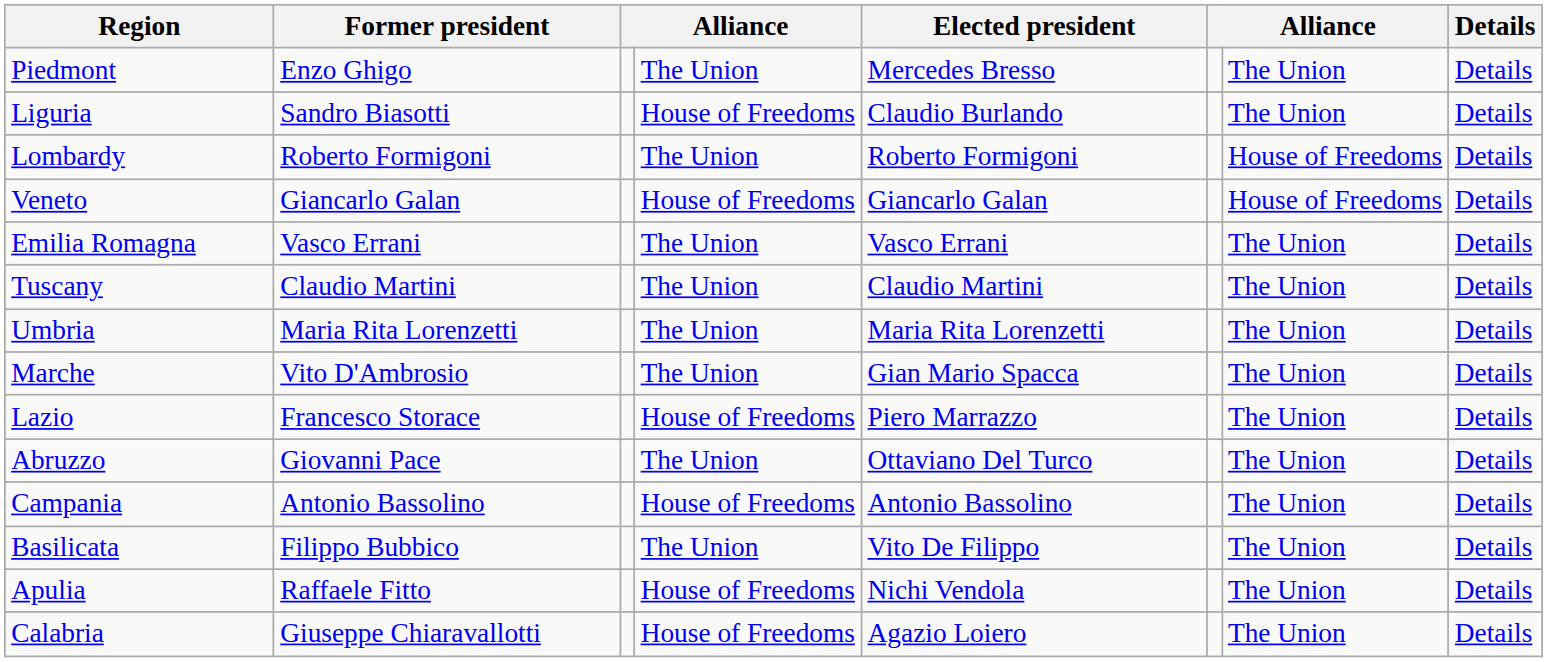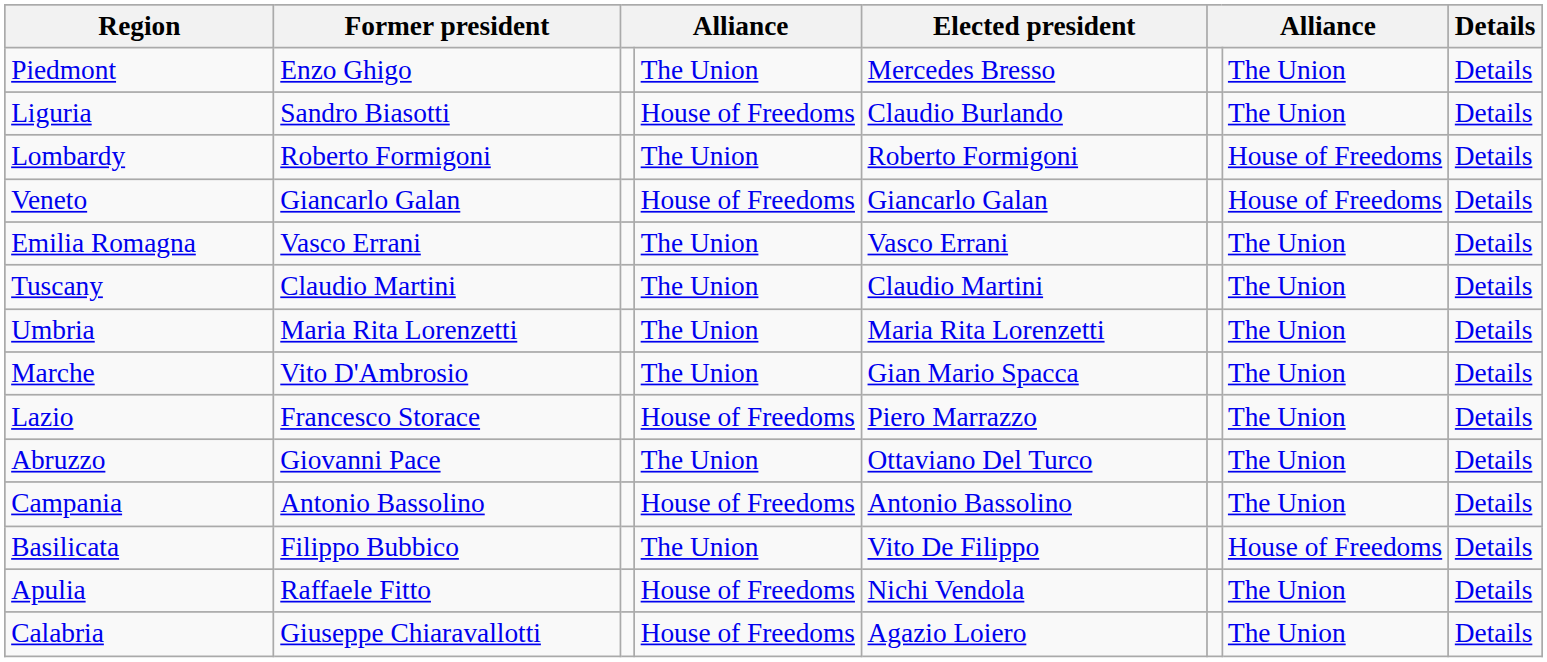(1287, 546) The Union -> (1335, 546) House of Freedoms
